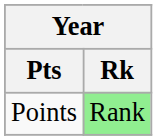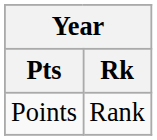(117, 113) lightgreen background -> (117, 113) no background
